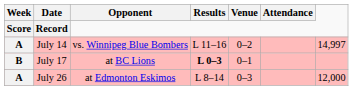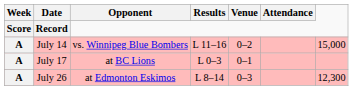(331, 45) 14,997 -> (331, 45) 15,000
(19, 61) B -> (19, 61) A
(209, 61) bold -> (209, 61) normal
(331, 77) 12,000 -> (331, 77) 12,300
